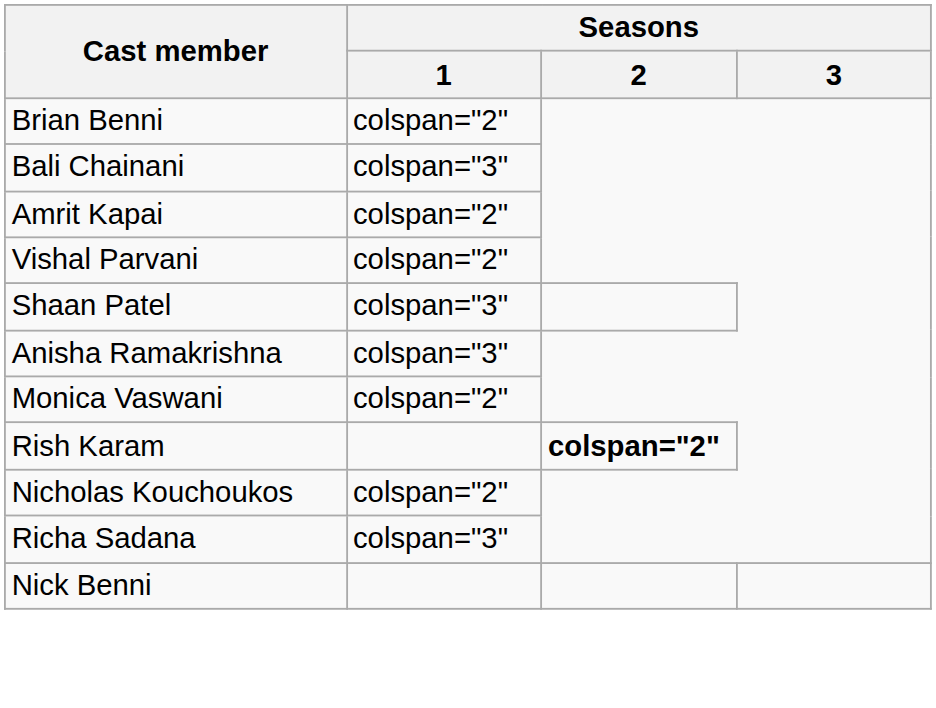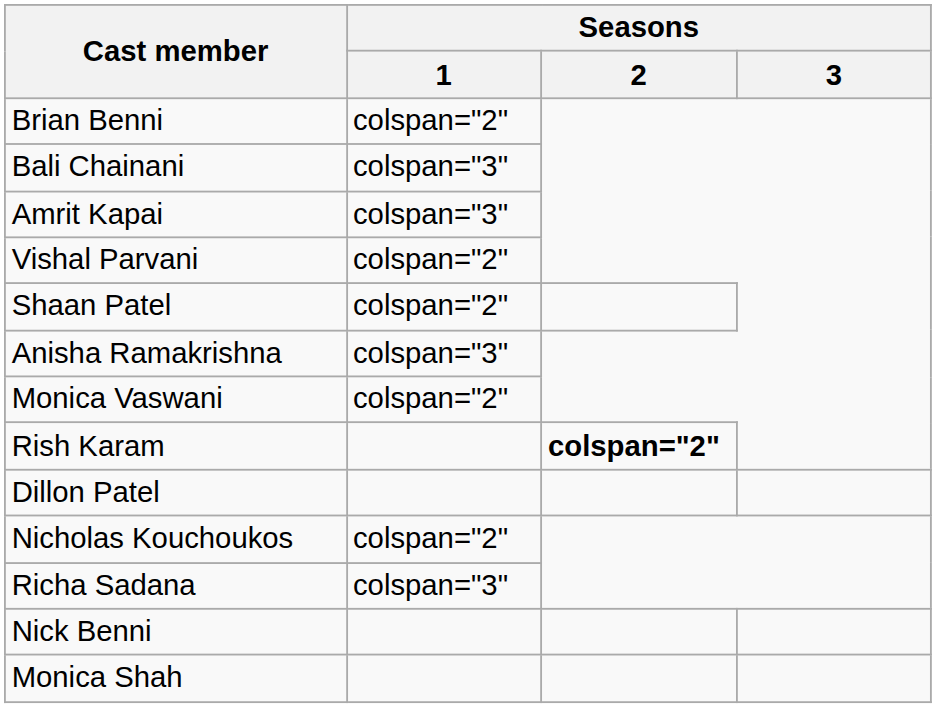(431, 213) colspan="2" -> (431, 213) colspan="3"
(431, 306) colspan="3" -> (431, 306) colspan="2"
+ row: (86, 492)
+ row: (97, 677)
